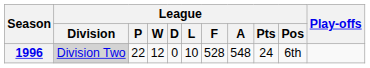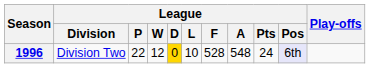(91, 53) lightgrey background -> (91, 53) no background
(175, 53) no background -> (175, 53) gold background
(293, 53) no background -> (293, 53) lavender background
